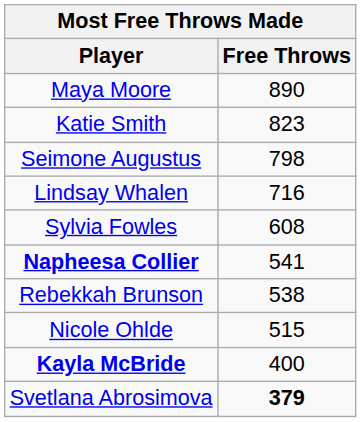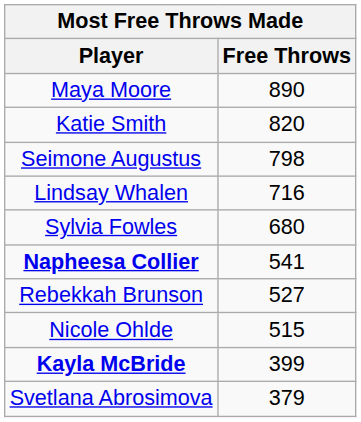(287, 124) 823 -> (287, 124) 820
(287, 227) 608 -> (287, 227) 680
(287, 295) 538 -> (287, 295) 527
(287, 364) 400 -> (287, 364) 399
(287, 398) bold -> (287, 398) normal
